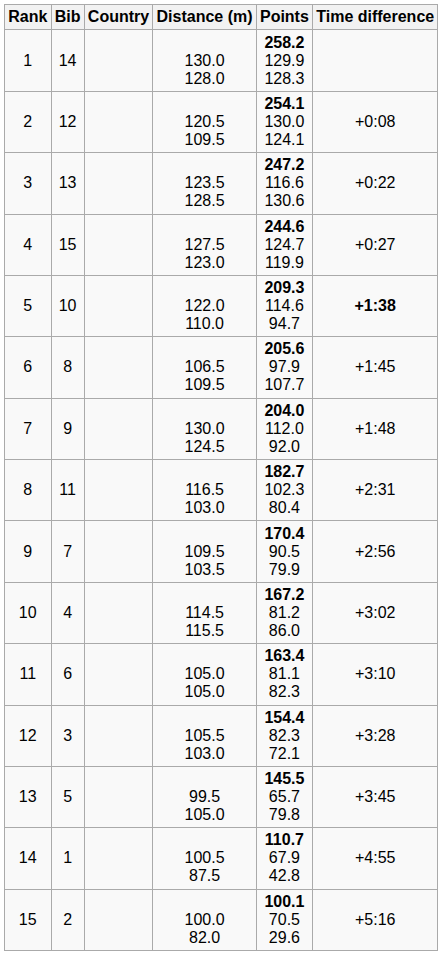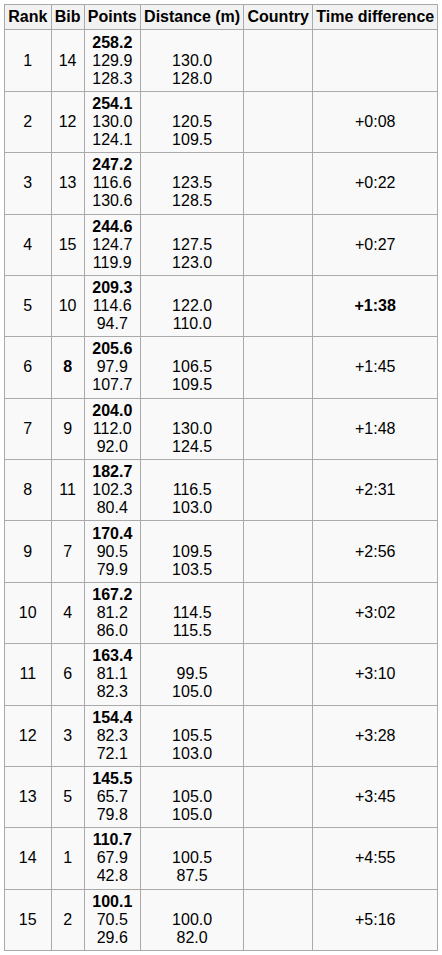columns swapped: (119, 17) <-> (284, 17)
(68, 367) normal -> (68, 367) bold
(205, 683) 105.0 105.0 -> (192, 683) 99.5 105.0
(205, 806) 99.5 105.0 -> (192, 806) 105.0 105.0
